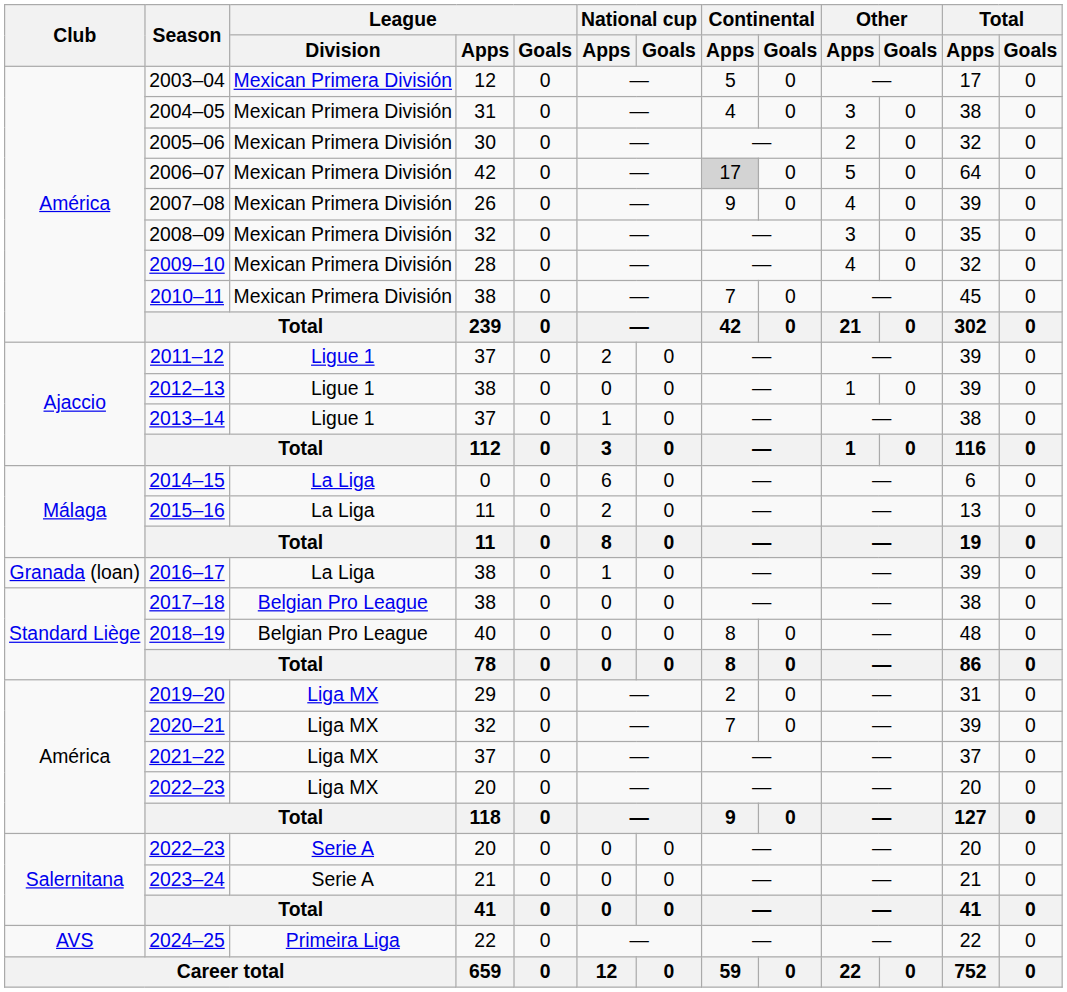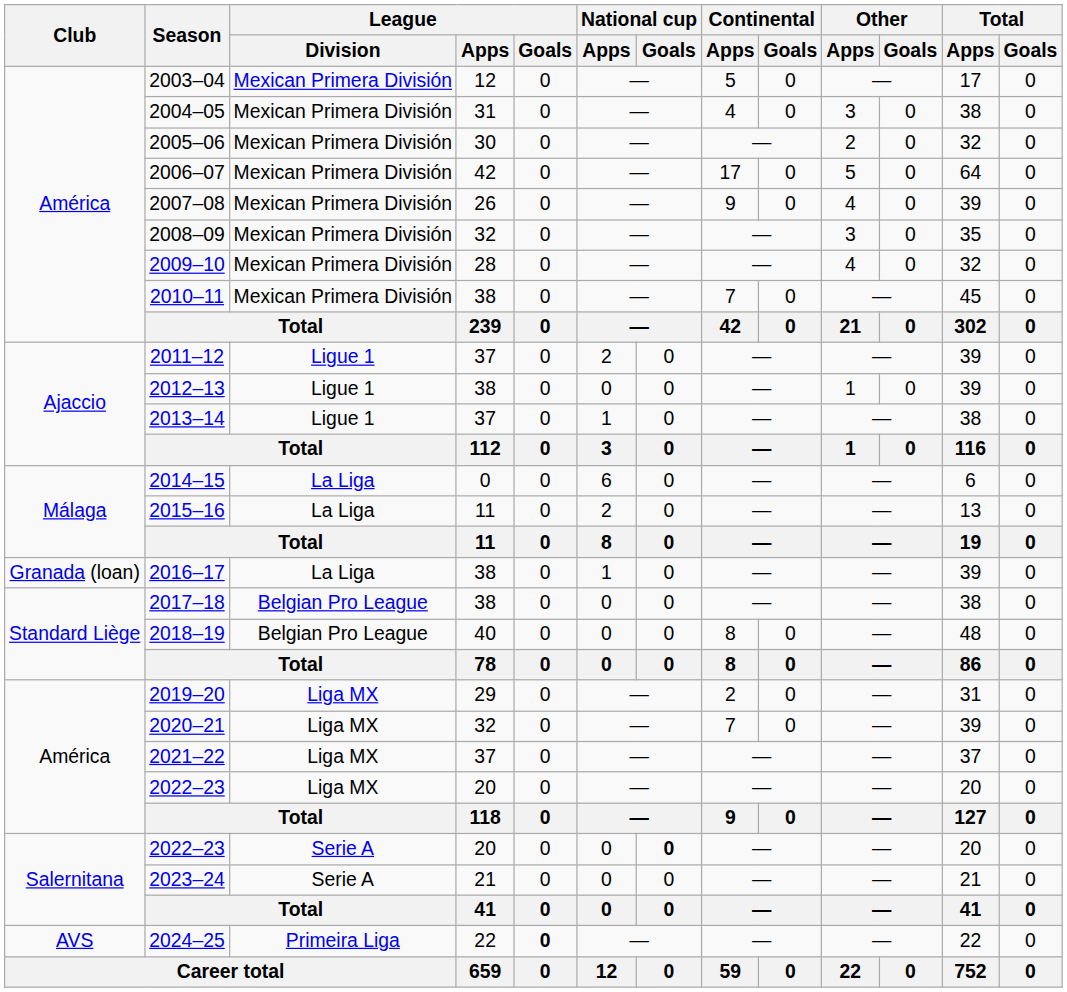(730, 173) lightgrey background -> (730, 173) no background
(669, 848) normal -> (669, 848) bold
(545, 940) normal -> (545, 940) bold
